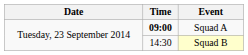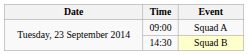(160, 27) bold -> (160, 27) normal
